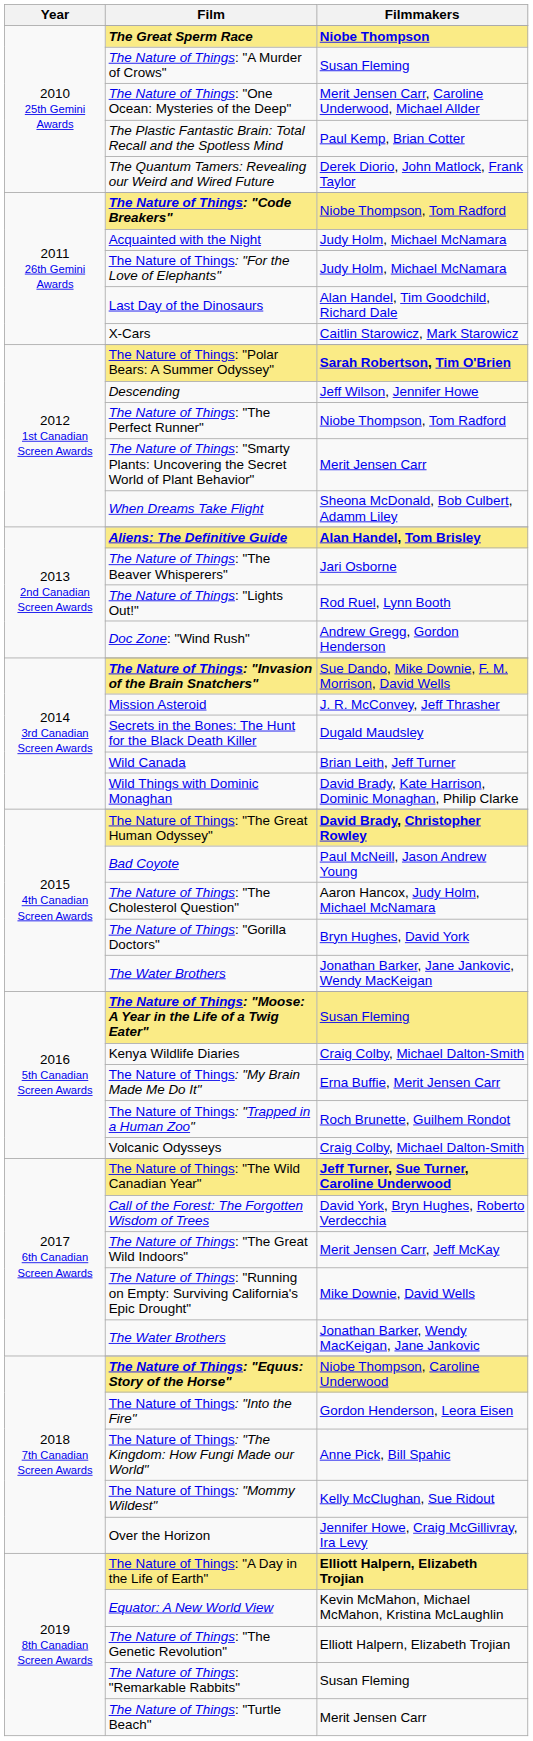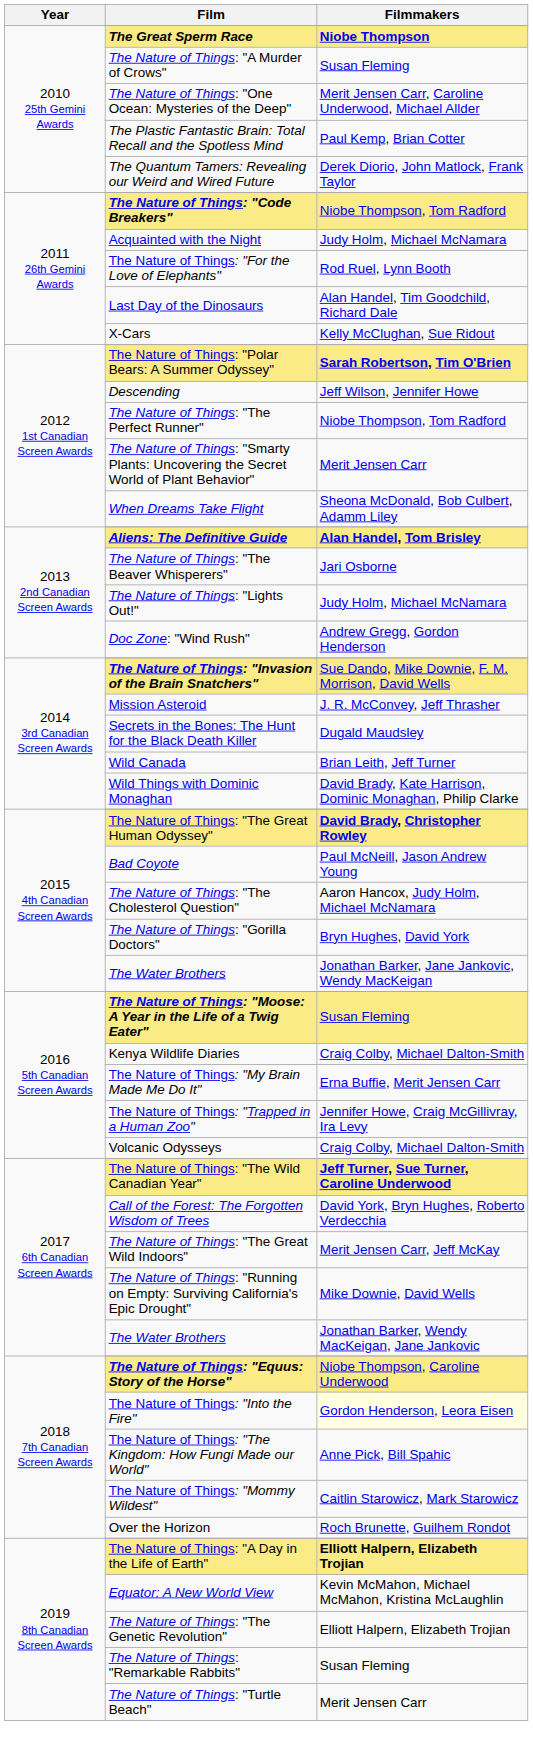(413, 268) Judy Holm, Michael McNamara -> (385, 268) Rod Ruel, Lynn Booth
(419, 334) Caitlin Starowicz, Mark Starowicz -> (407, 334) Kelly McClughan, Sue Ridout
(385, 602) Rod Ruel, Lynn Booth -> (413, 602) Judy Holm, Michael McNamara
(415, 1119) Roch Brunette, Guilhem Rondot -> (419, 1119) Jennifer Howe, Craig McGillivray, Ira Levy
(416, 1410) no background -> (416, 1410) lightyellow background
(407, 1498) Kelly McClughan, Sue Ridout -> (419, 1498) Caitlin Starowicz, Mark Starowicz
(419, 1535) Jennifer Howe, Craig McGillivray, Ira Levy -> (415, 1527) Roch Brunette, Guilhem Rondot
